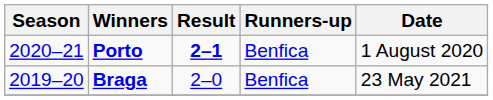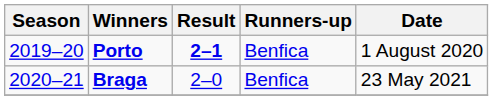(46, 50) 2020–21 -> (46, 50) 2019–20
(46, 81) 2019–20 -> (46, 81) 2020–21
